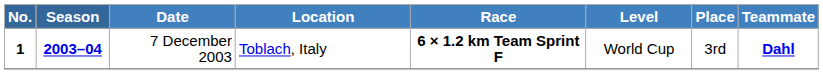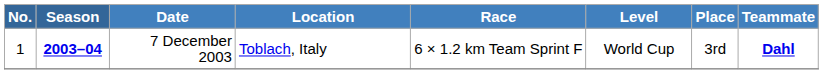(20, 49) bold -> (20, 49) normal
(498, 49) bold -> (498, 49) normal
